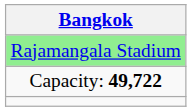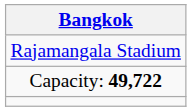(96, 50) lightgreen background -> (96, 50) no background
